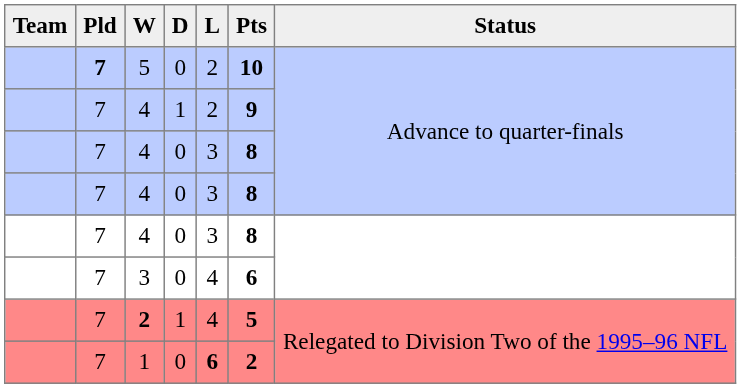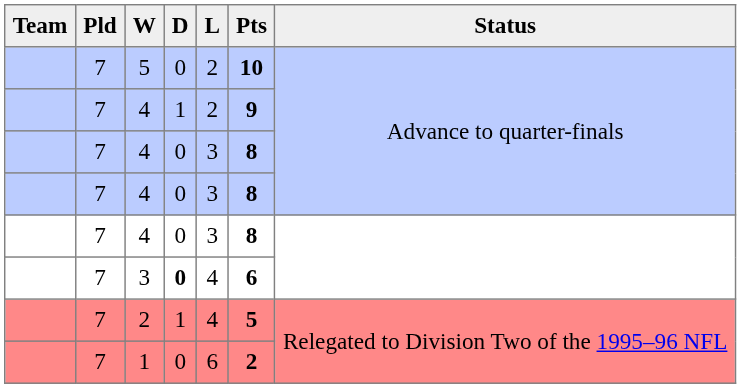(100, 67) bold -> (100, 67) normal
(180, 277) normal -> (180, 277) bold
(144, 319) bold -> (144, 319) normal
(212, 361) bold -> (212, 361) normal
